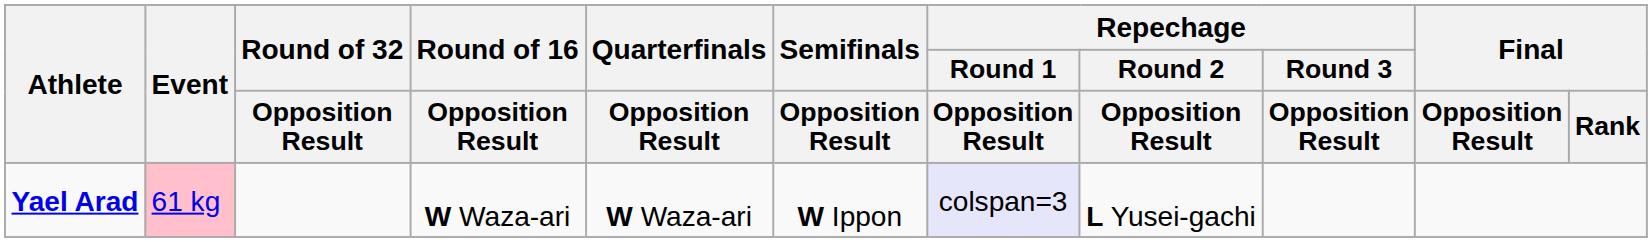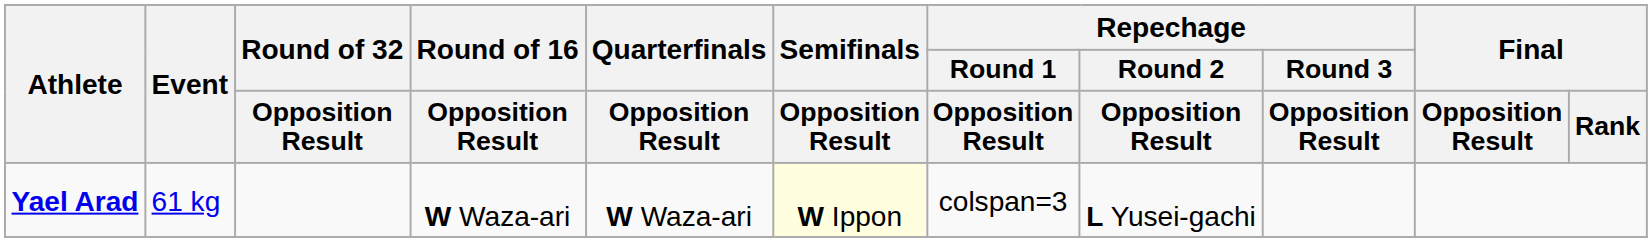(186, 200) pink background -> (186, 200) no background
(850, 216) no background -> (850, 216) lightyellow background
(1003, 200) lavender background -> (1003, 200) no background
